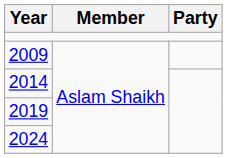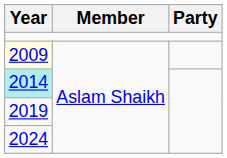(28, 54) no background -> (28, 54) lightyellow background
(28, 83) no background -> (28, 83) paleturquoise background
